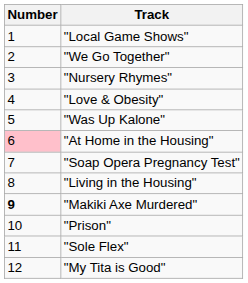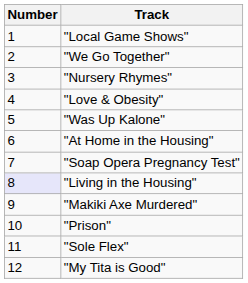(11, 141) pink background -> (11, 141) no background
(11, 183) no background -> (11, 183) lavender background
(11, 204) bold -> (11, 204) normal
